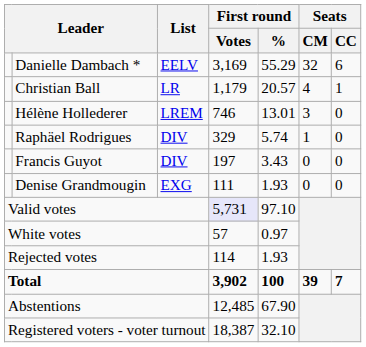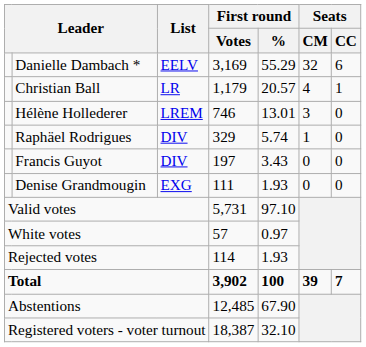(230, 209) lavender background -> (230, 209) no background
